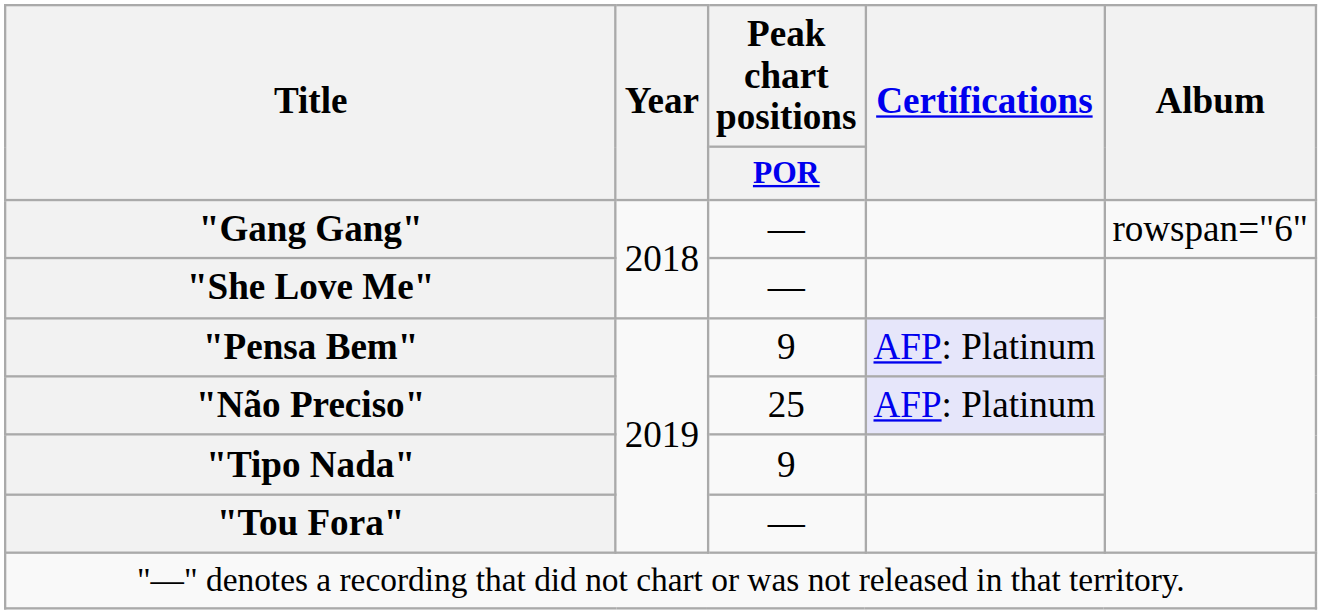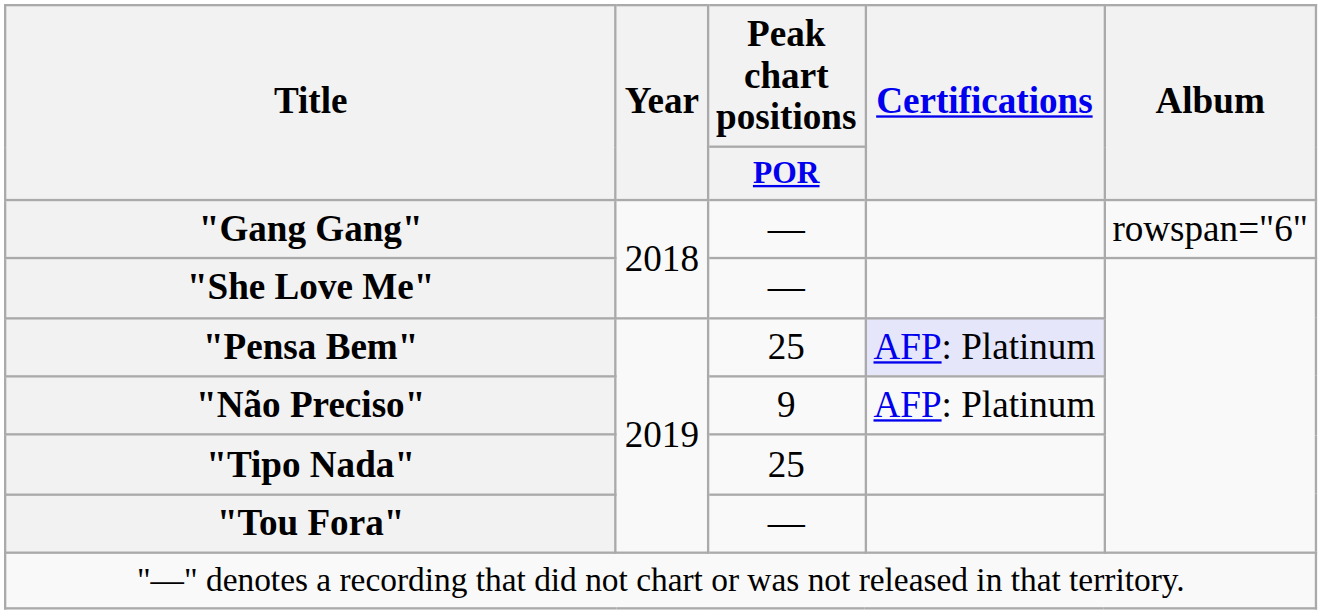(786, 346) 9 -> (786, 346) 25
(786, 404) 25 -> (786, 404) 9
(984, 404) lavender background -> (984, 404) no background
(786, 463) 9 -> (786, 463) 25
